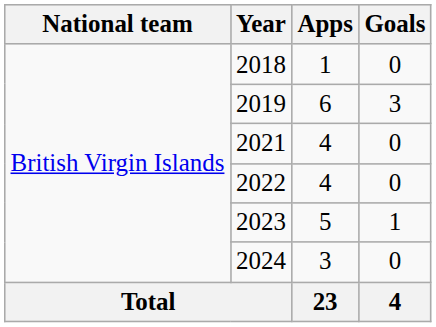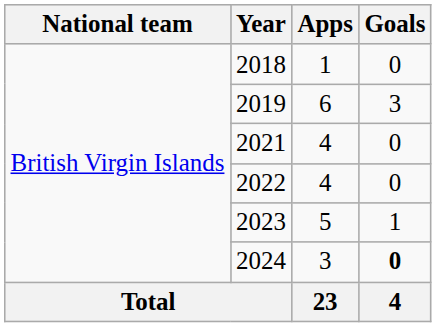(395, 261) normal -> (395, 261) bold
